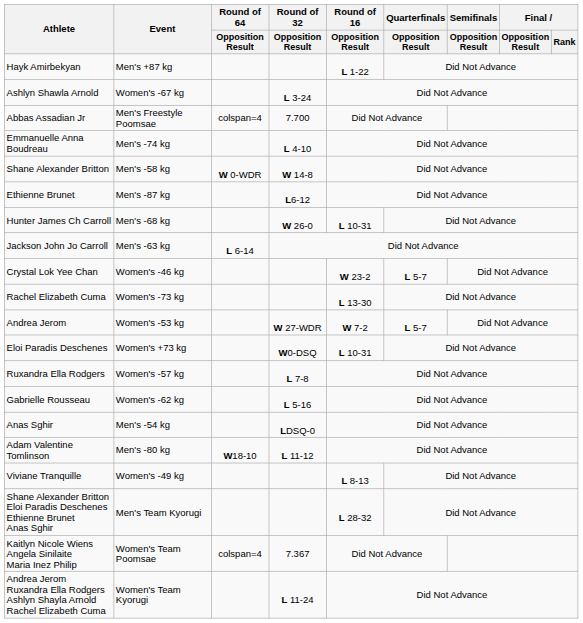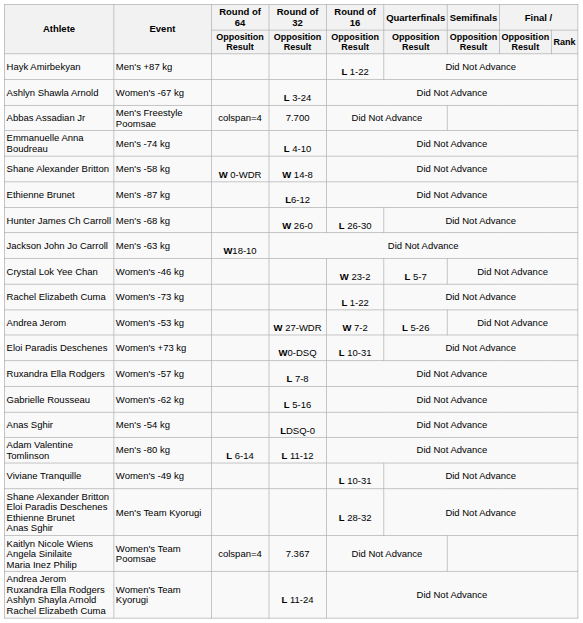(355, 226) L 10-31 -> (355, 226) L 26-30
(240, 251) L 6-14 -> (240, 251) W18-10
(355, 303) L 13-30 -> (355, 303) L 1-22
(416, 328) L 5-7 -> (416, 328) L 5-26
(240, 456) W18-10 -> (240, 456) L 6-14
(355, 482) L 8-13 -> (355, 482) L 10-31
